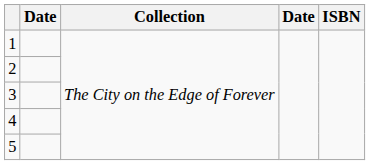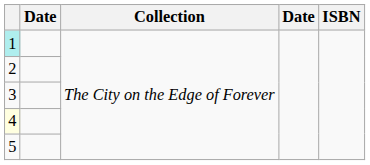(12, 43) no background -> (12, 43) paleturquoise background
(12, 120) no background -> (12, 120) lightyellow background
